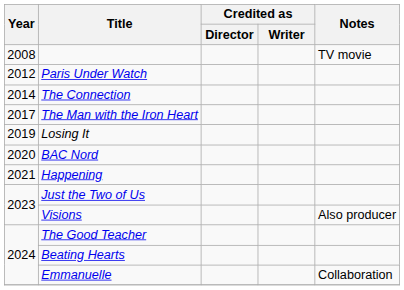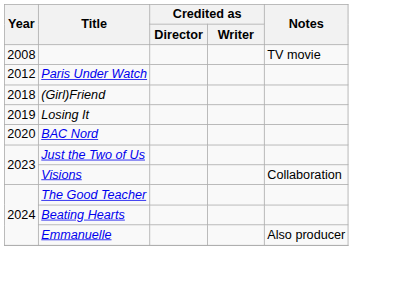- row: (21, 94)
- row: (21, 114)
+ row: (21, 94)
- row: (21, 174)
(357, 214) Also producer -> (305, 174) Collaboration
(355, 275) Collaboration -> (306, 235) Also producer
